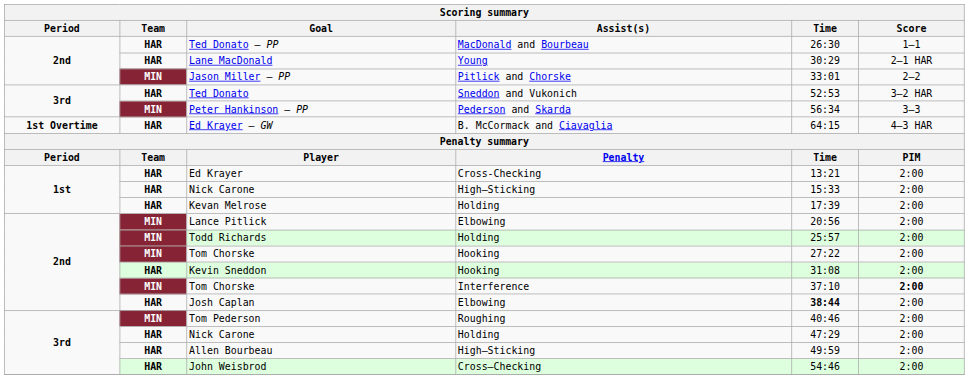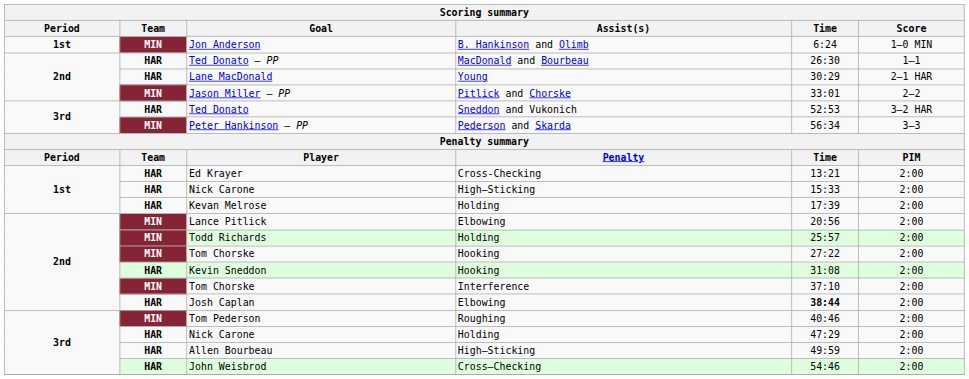+ row: (225, 45)
- row: (231, 125)
(911, 286) bold -> (911, 286) normal
